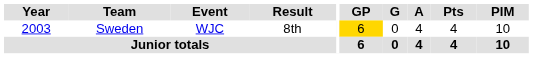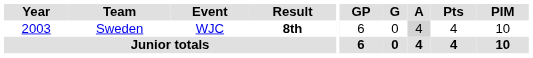(292, 28) normal -> (292, 28) bold
(361, 28) gold background -> (361, 28) no background
(419, 28) no background -> (419, 28) lightgrey background
